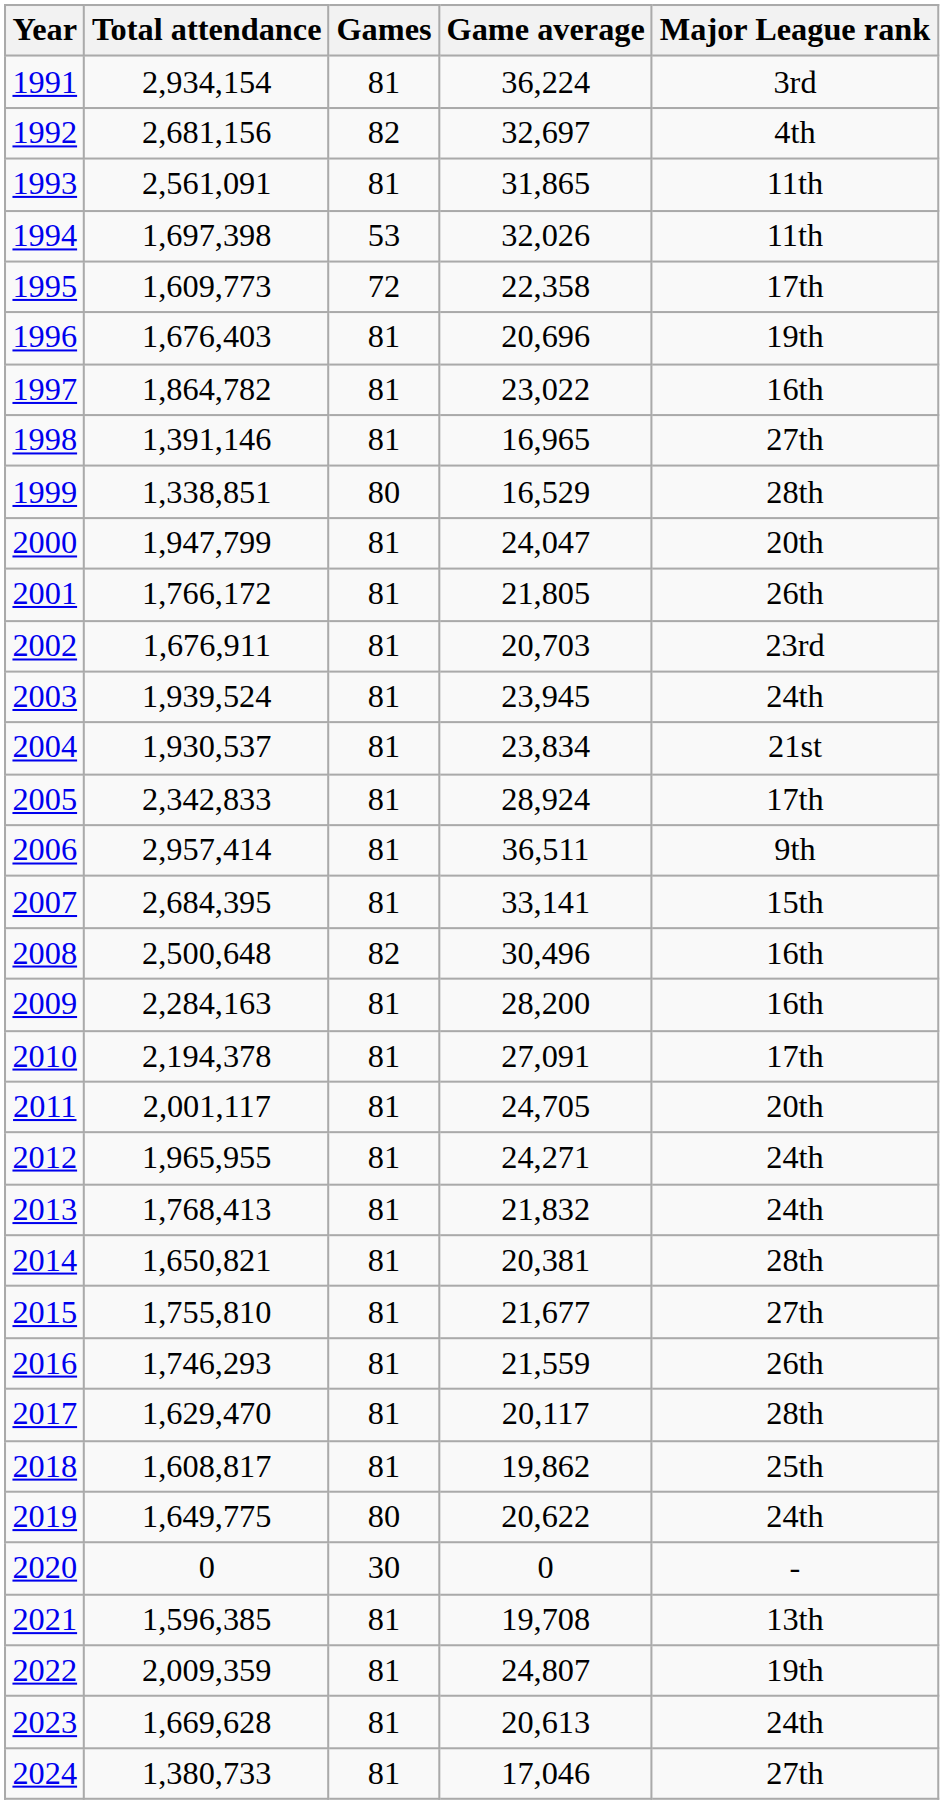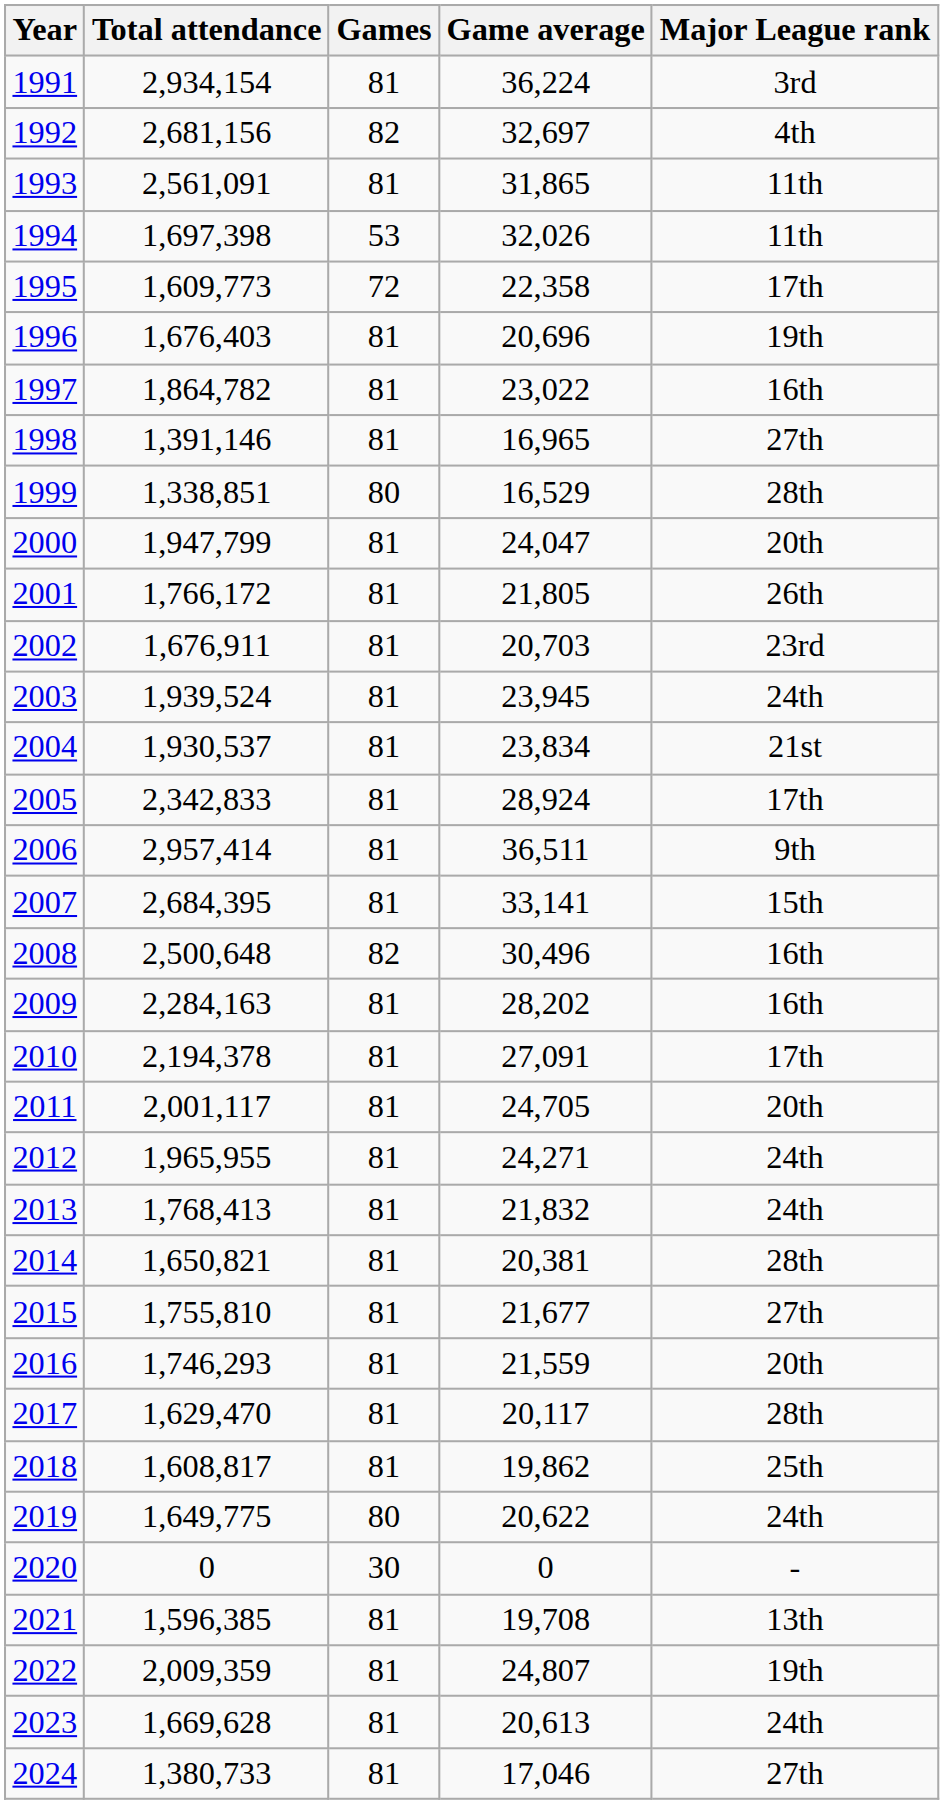(546, 1004) 28,200 -> (546, 1004) 28,202
(795, 1362) 26th -> (795, 1362) 20th
